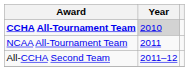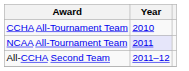(71, 27) bold -> (67, 27) normal
(151, 27) lightgrey background -> (143, 27) no background
(151, 43) no background -> (143, 43) lavender background
